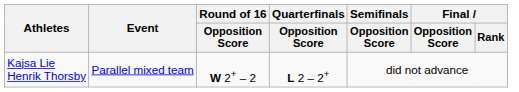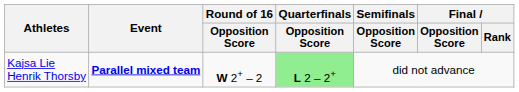(143, 70) normal -> (146, 70) bold
(308, 76) no background -> (315, 76) lightgreen background
